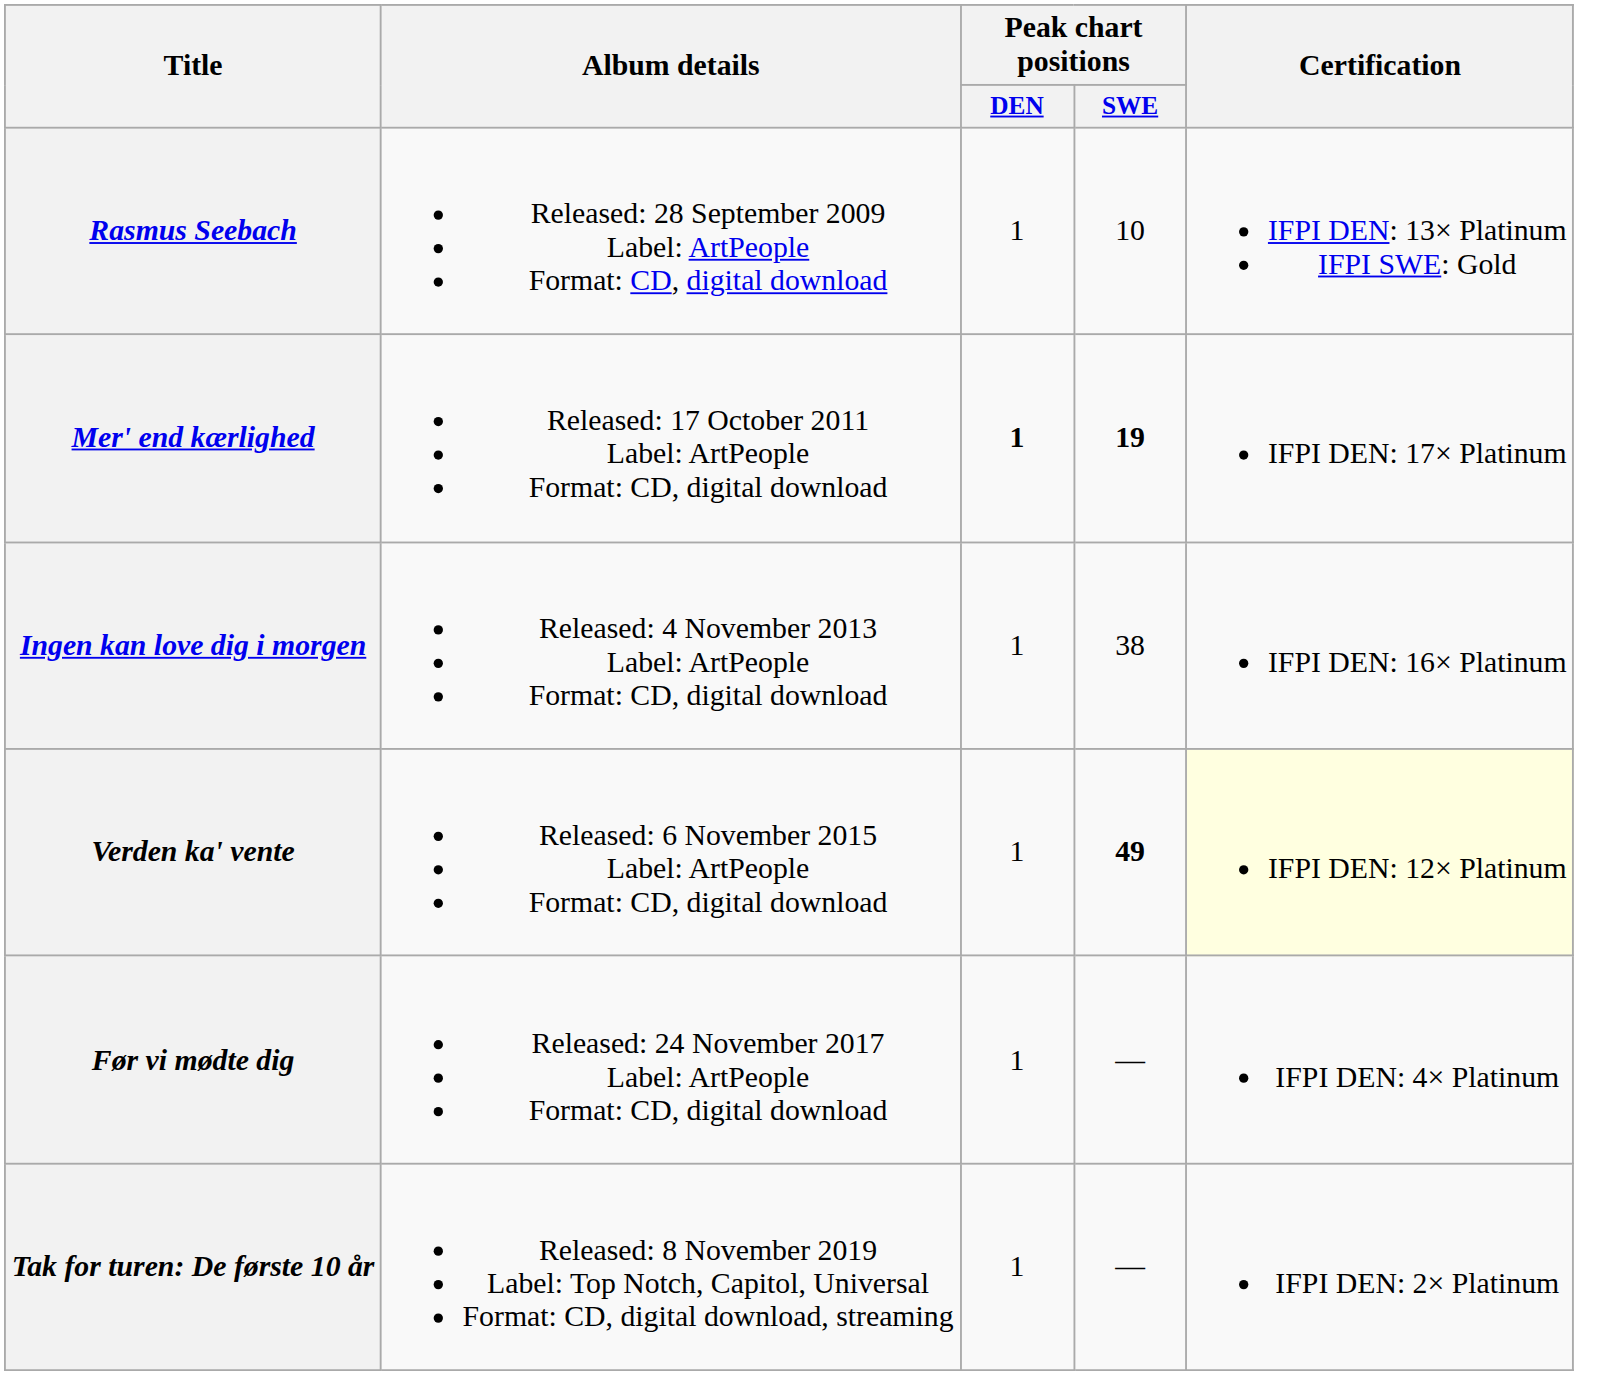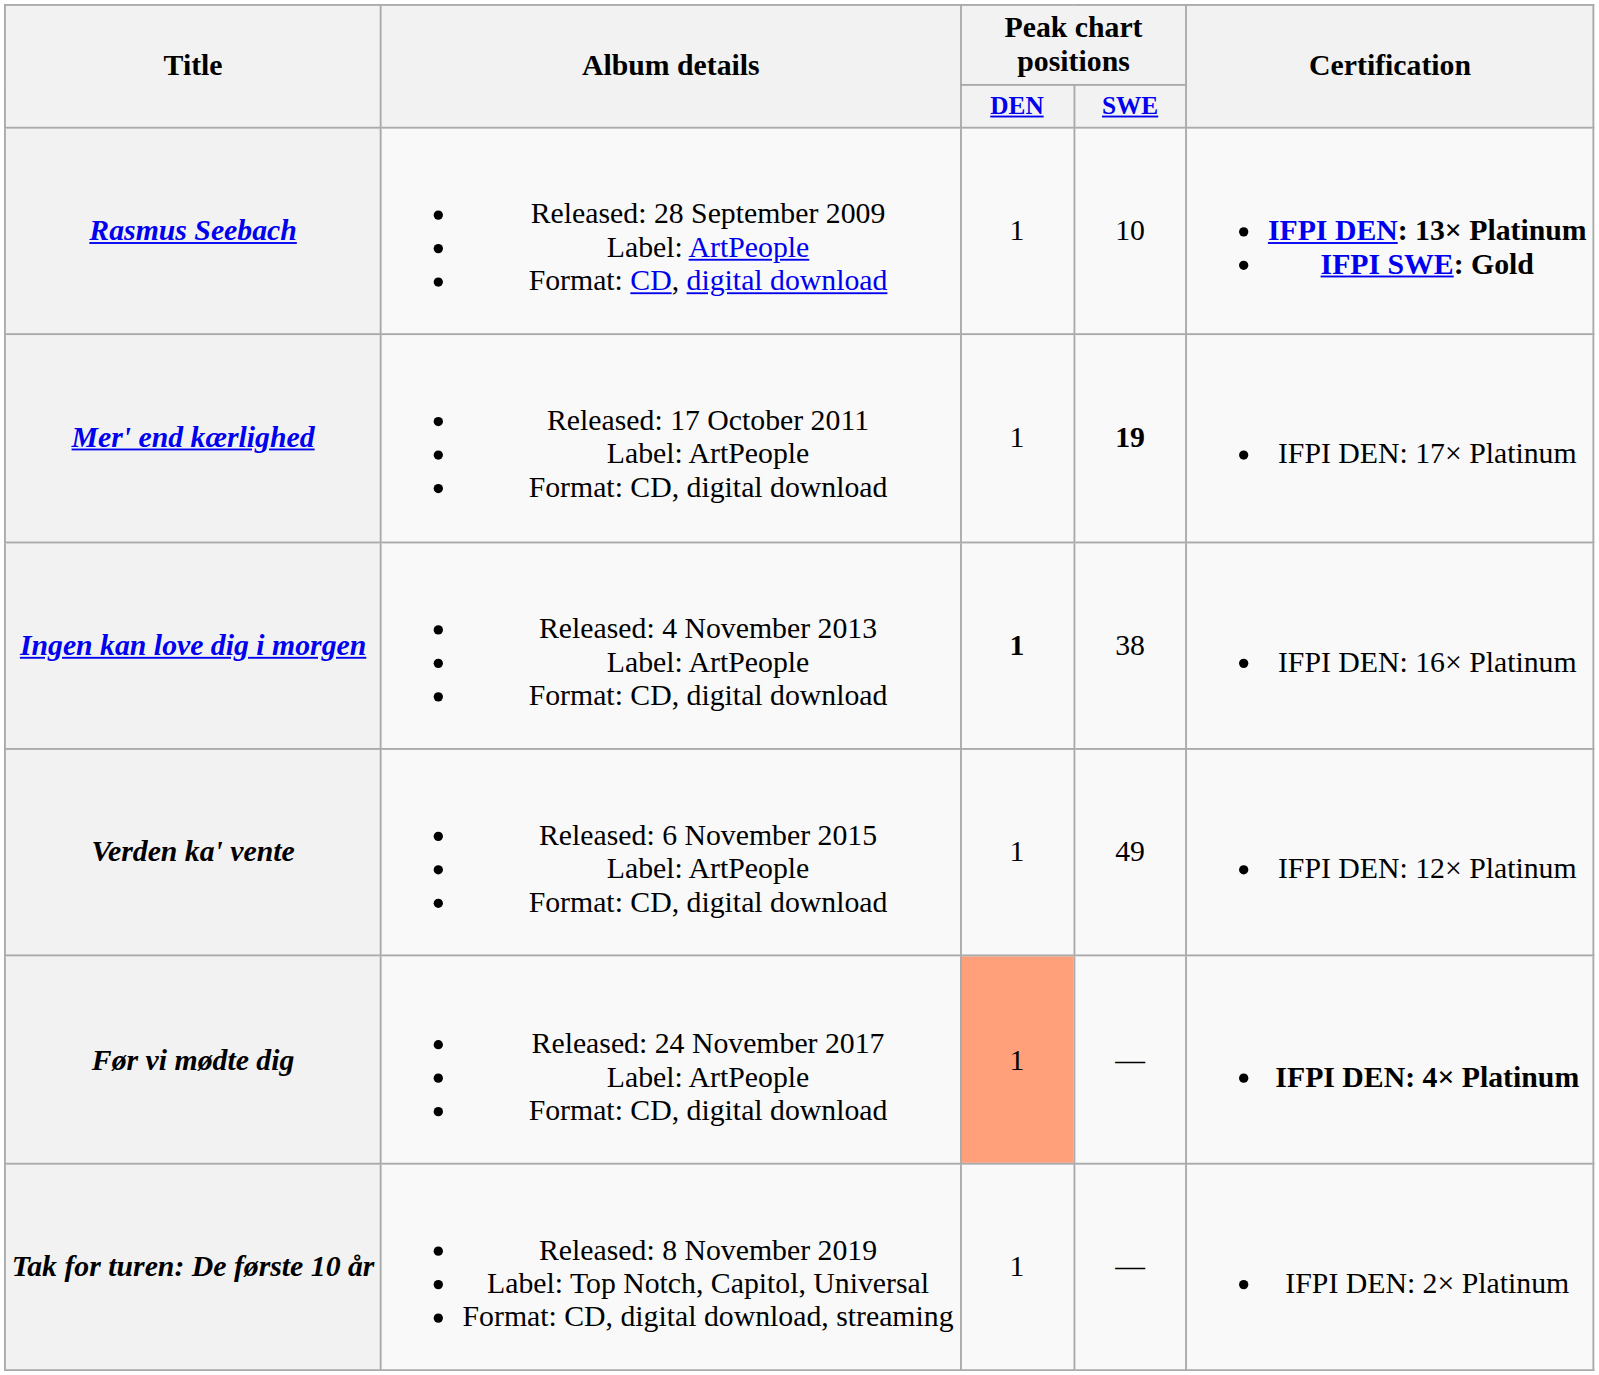(1380, 248) normal -> (1390, 248) bold
(1017, 437) bold -> (1017, 437) normal
(1017, 644) normal -> (1017, 644) bold
(1130, 851) bold -> (1130, 851) normal
(1380, 869) lightyellow background -> (1390, 869) no background
(1017, 1059) no background -> (1017, 1059) lightsalmon background
(1380, 1076) normal -> (1390, 1076) bold
